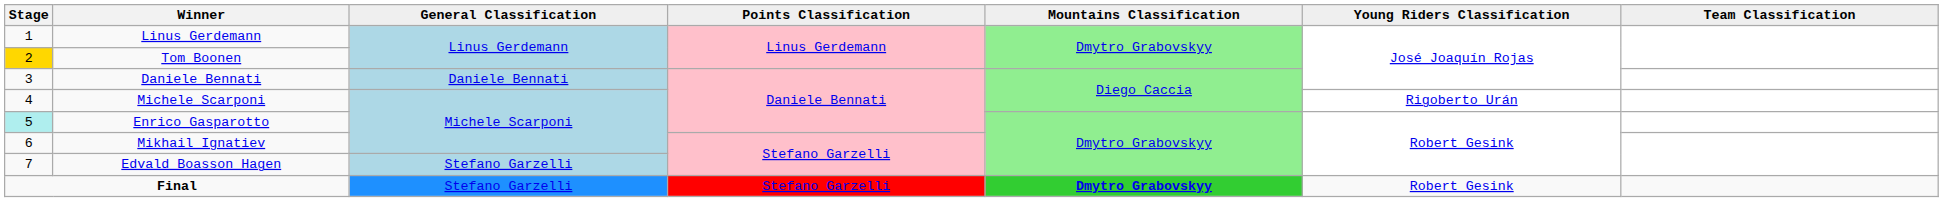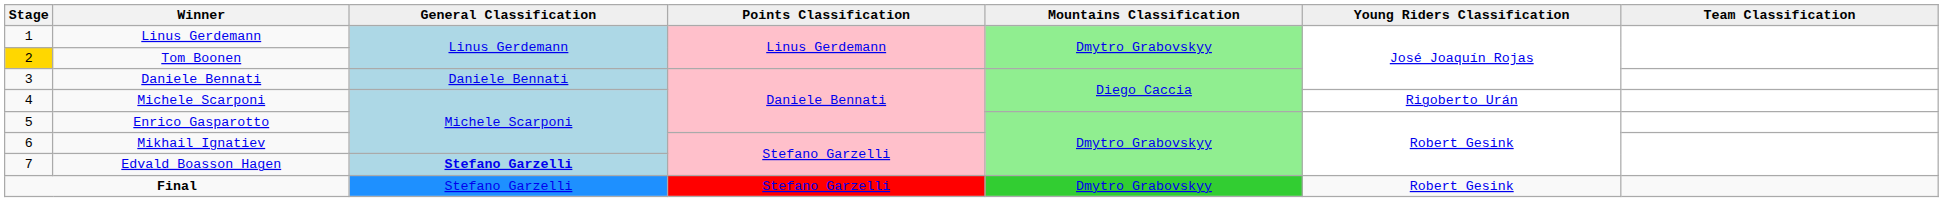(29, 122) paleturquoise background -> (29, 122) no background
(508, 164) normal -> (508, 164) bold
(1144, 185) bold -> (1144, 185) normal
